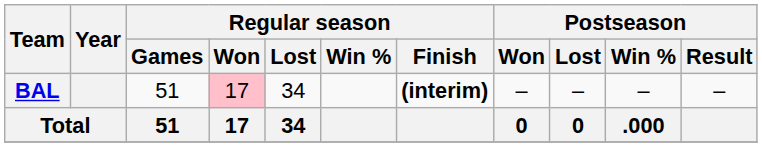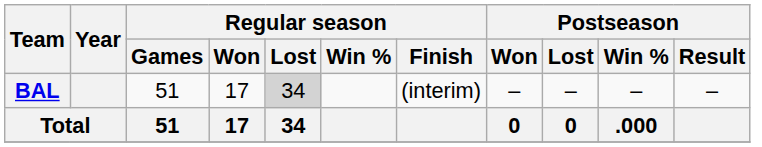(237, 91) pink background -> (237, 91) no background
(293, 91) no background -> (293, 91) lightgrey background
(445, 91) bold -> (441, 91) normal
